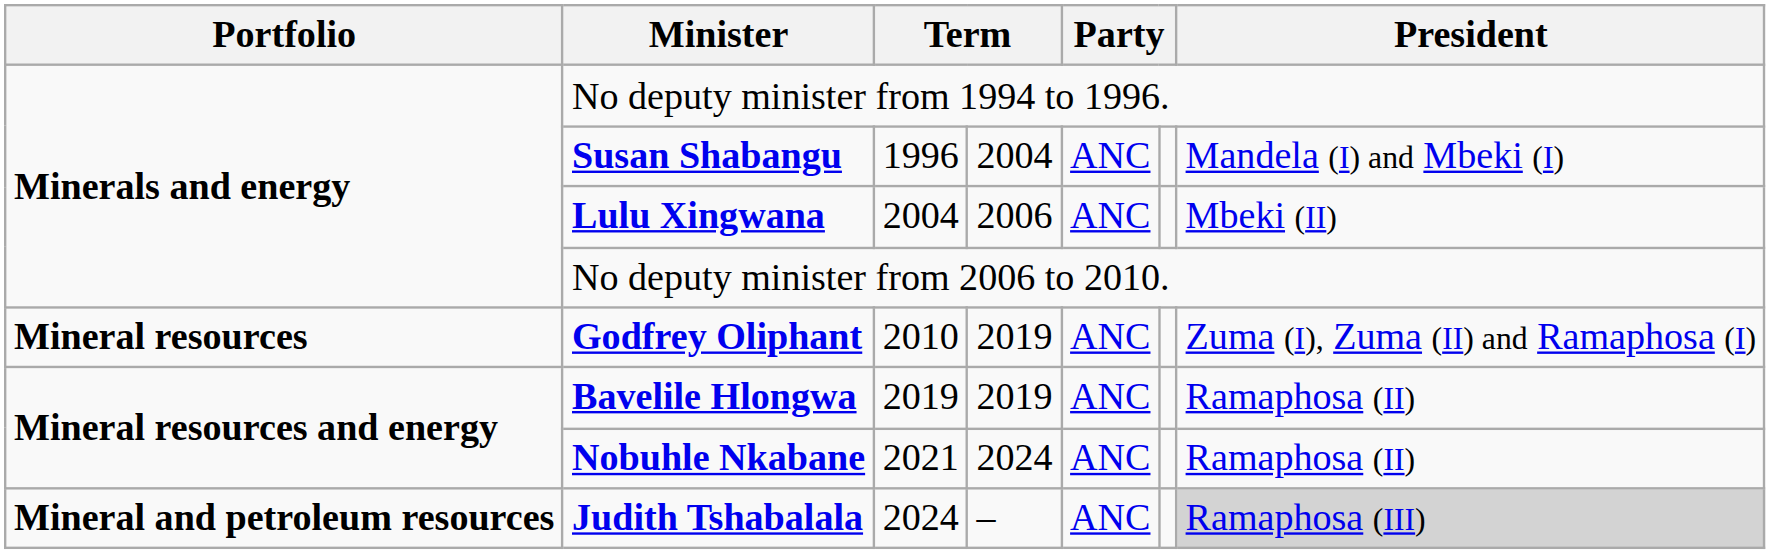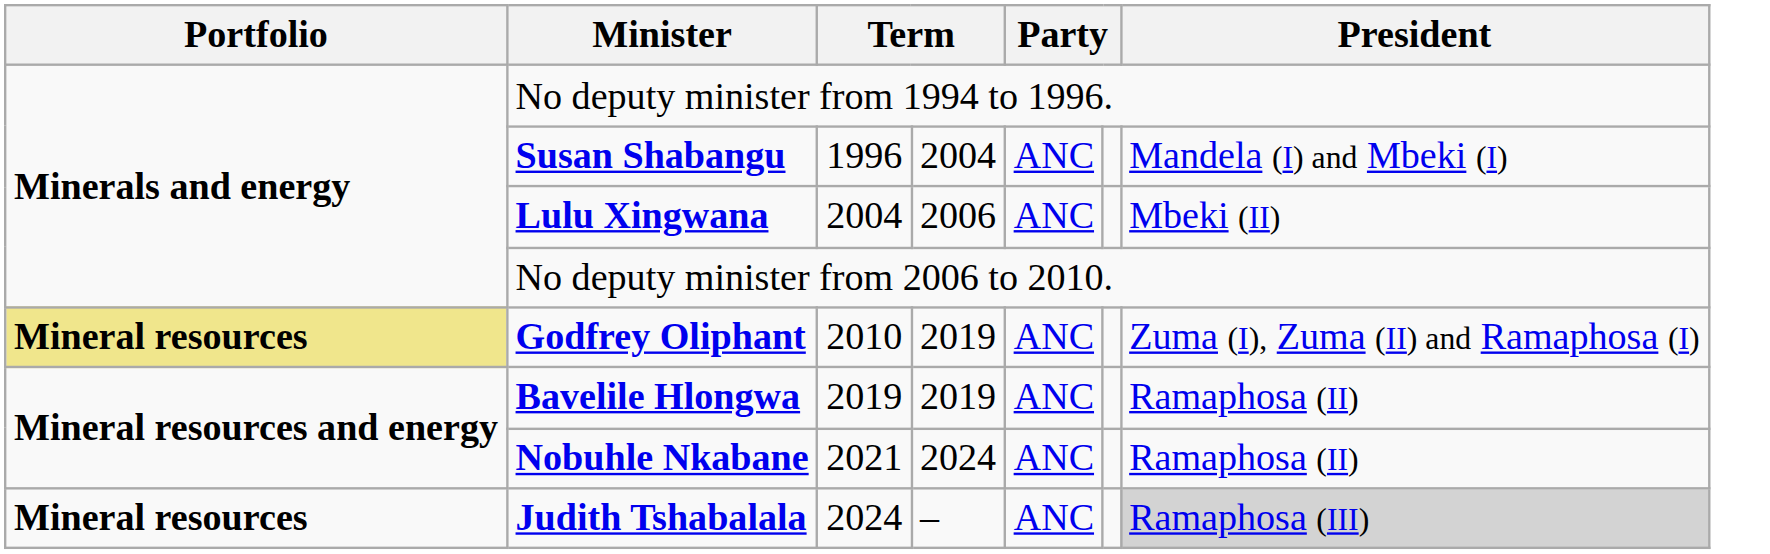(161, 336) no background -> (161, 336) khaki background
(284, 517) Mineral and petroleum resources -> (161, 517) Mineral resources
